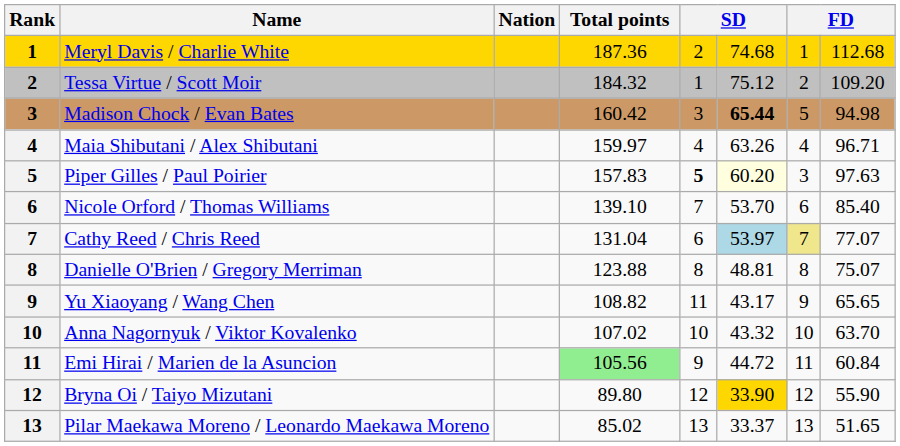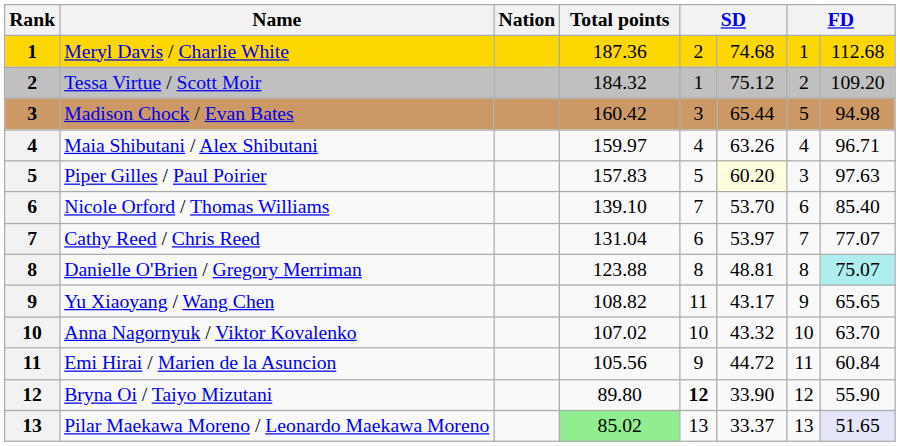(752, 113) bold -> (752, 113) normal
(698, 176) bold -> (698, 176) normal
(752, 238) lightblue background -> (752, 238) no background
(804, 238) khaki background -> (804, 238) no background
(858, 269) no background -> (858, 269) paleturquoise background
(620, 363) lightgreen background -> (620, 363) no background
(698, 394) normal -> (698, 394) bold
(752, 394) gold background -> (752, 394) no background
(620, 425) no background -> (620, 425) lightgreen background
(858, 425) no background -> (858, 425) lavender background
